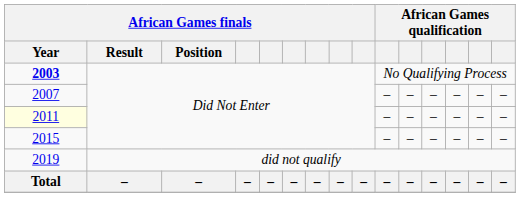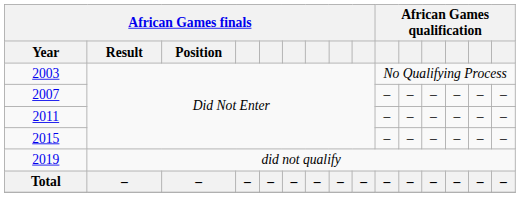(46, 73) bold -> (46, 73) normal
(46, 116) lightyellow background -> (46, 116) no background
